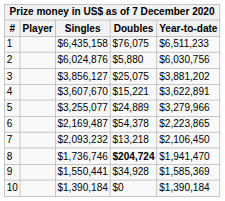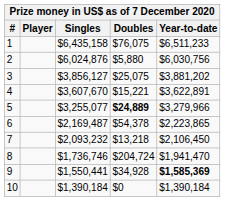(131, 108) normal -> (131, 108) bold
(134, 156) bold -> (134, 156) normal
(184, 172) normal -> (184, 172) bold
